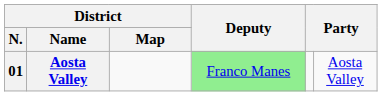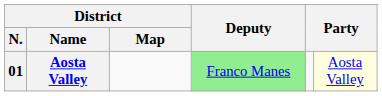(345, 71) no background -> (345, 71) lightyellow background
